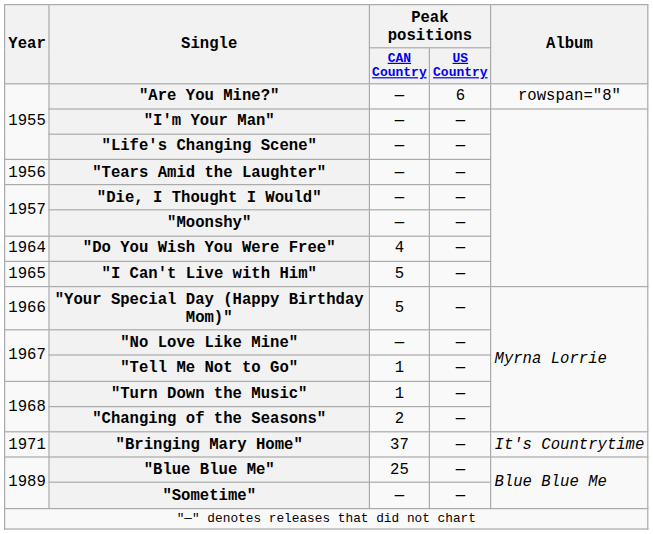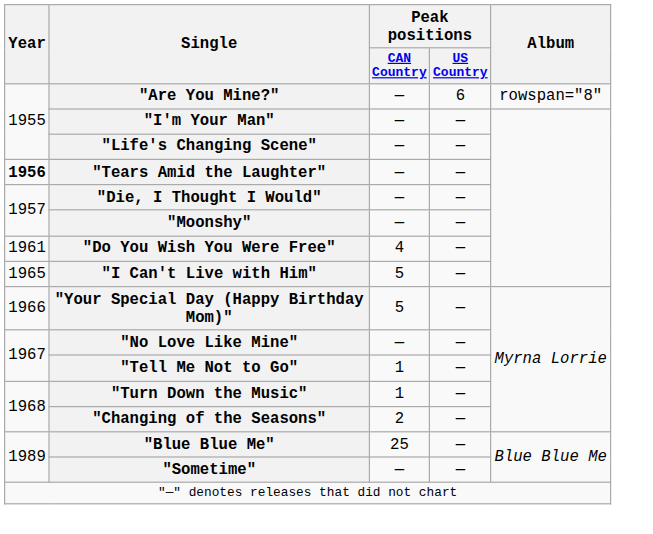(27, 172) normal -> (27, 172) bold
(27, 248) 1964 -> (27, 248) 1961
- row: (209, 444)
